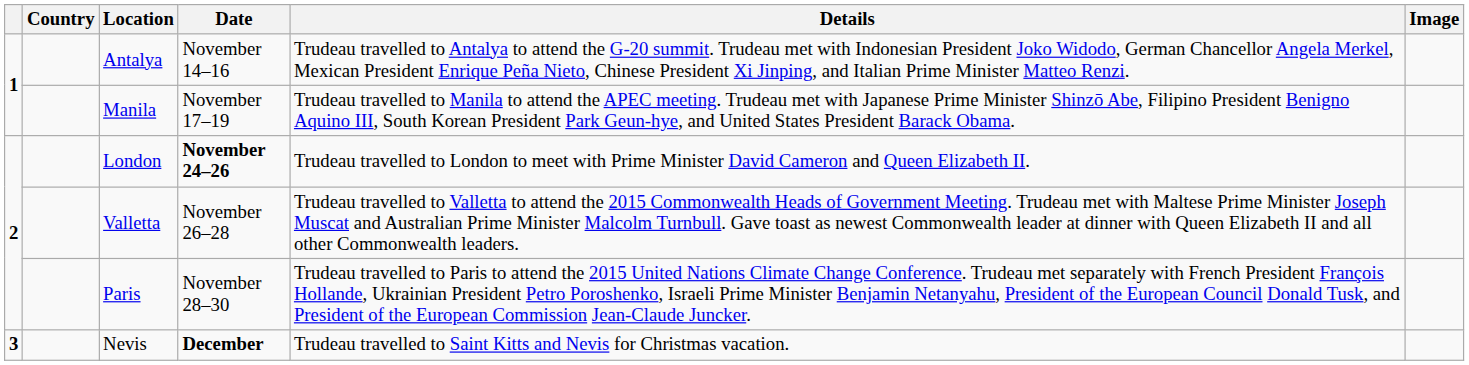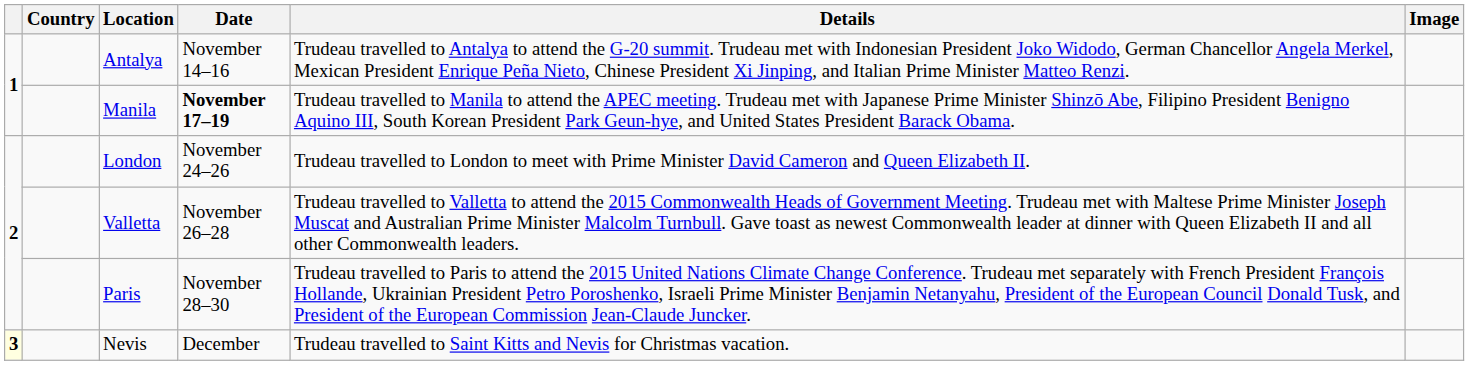(222, 110) normal -> (224, 110) bold
(224, 161) bold -> (222, 161) normal
(14, 344) no background -> (14, 344) lightyellow background
(223, 344) bold -> (221, 344) normal
